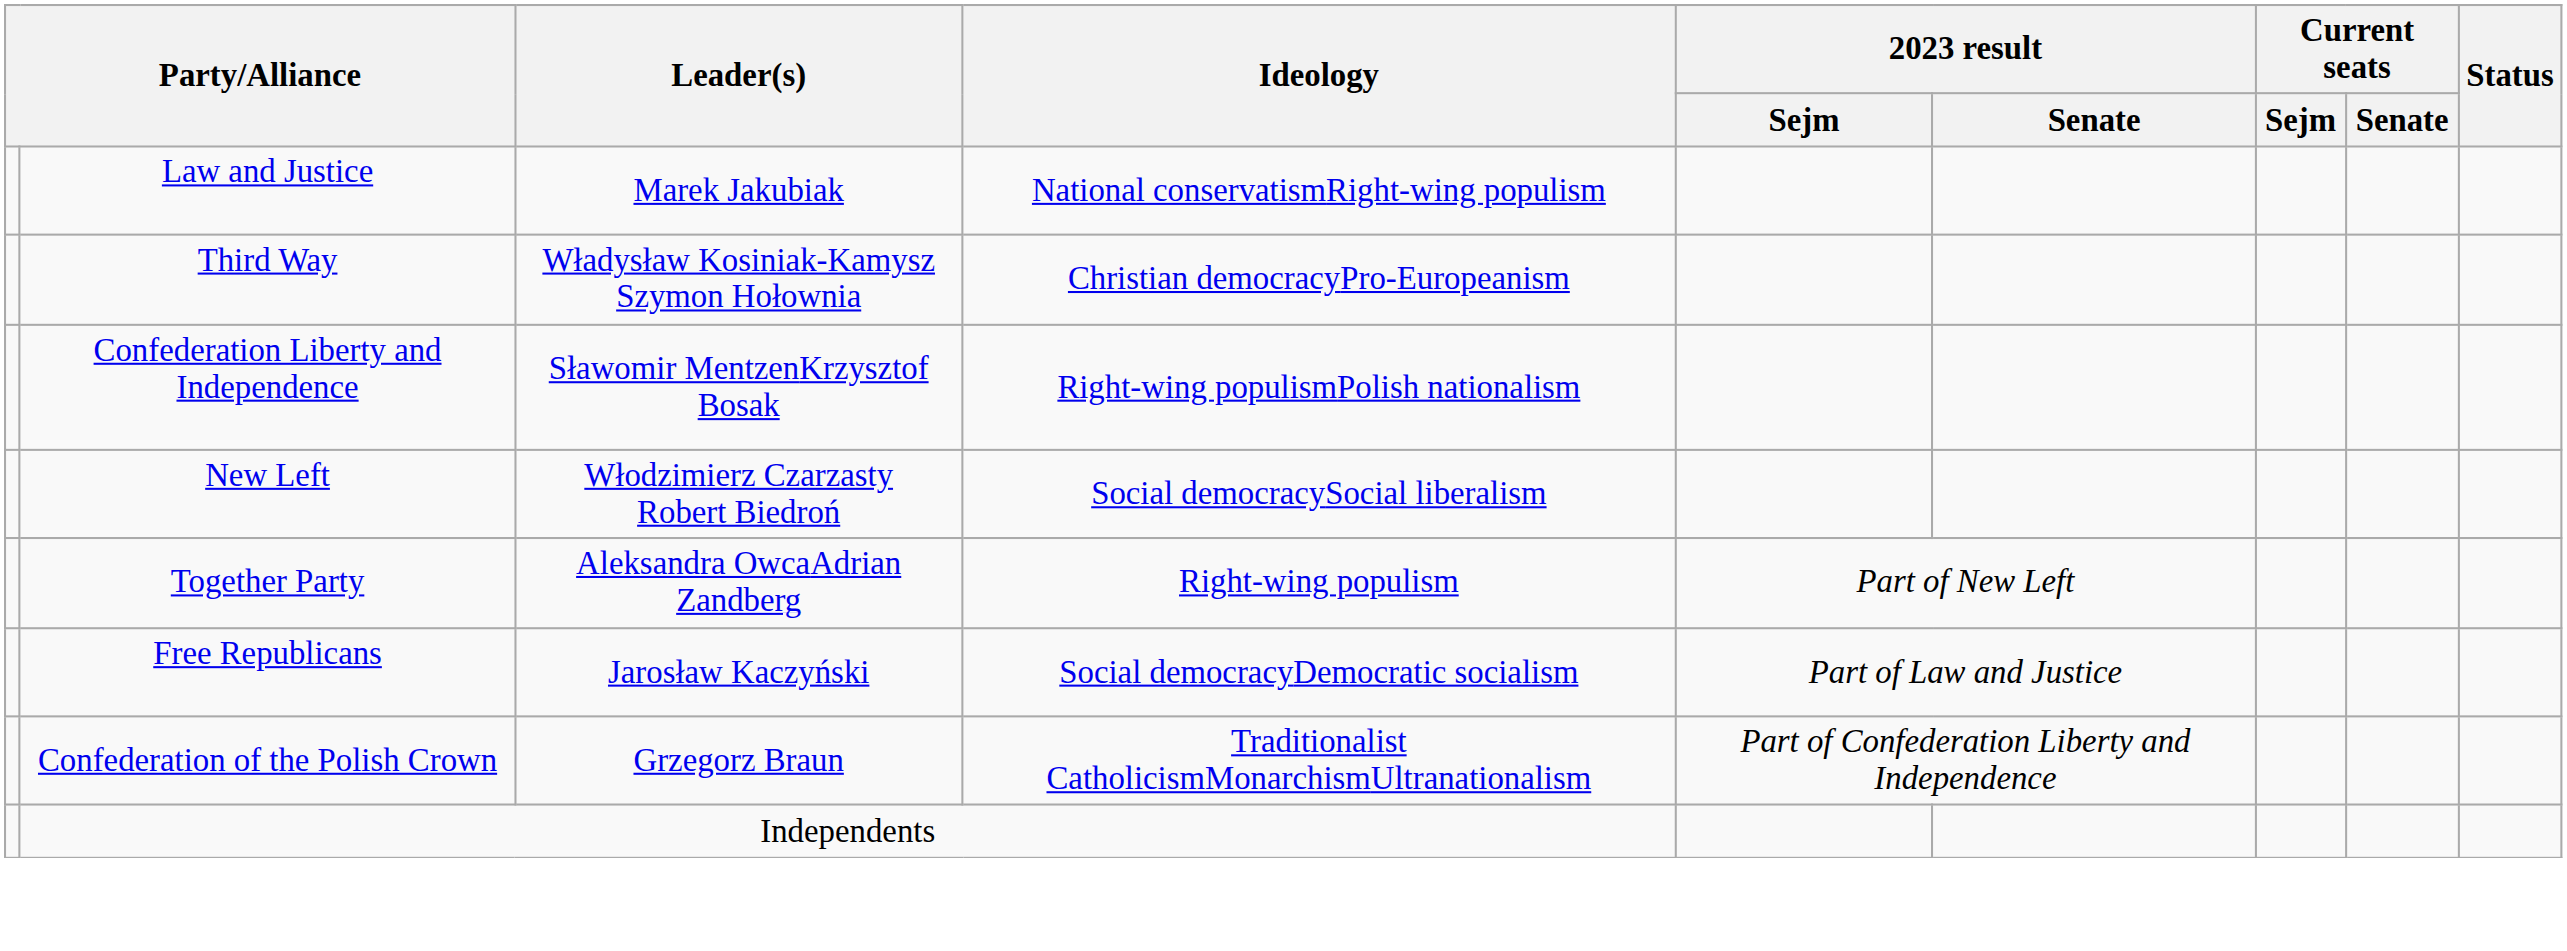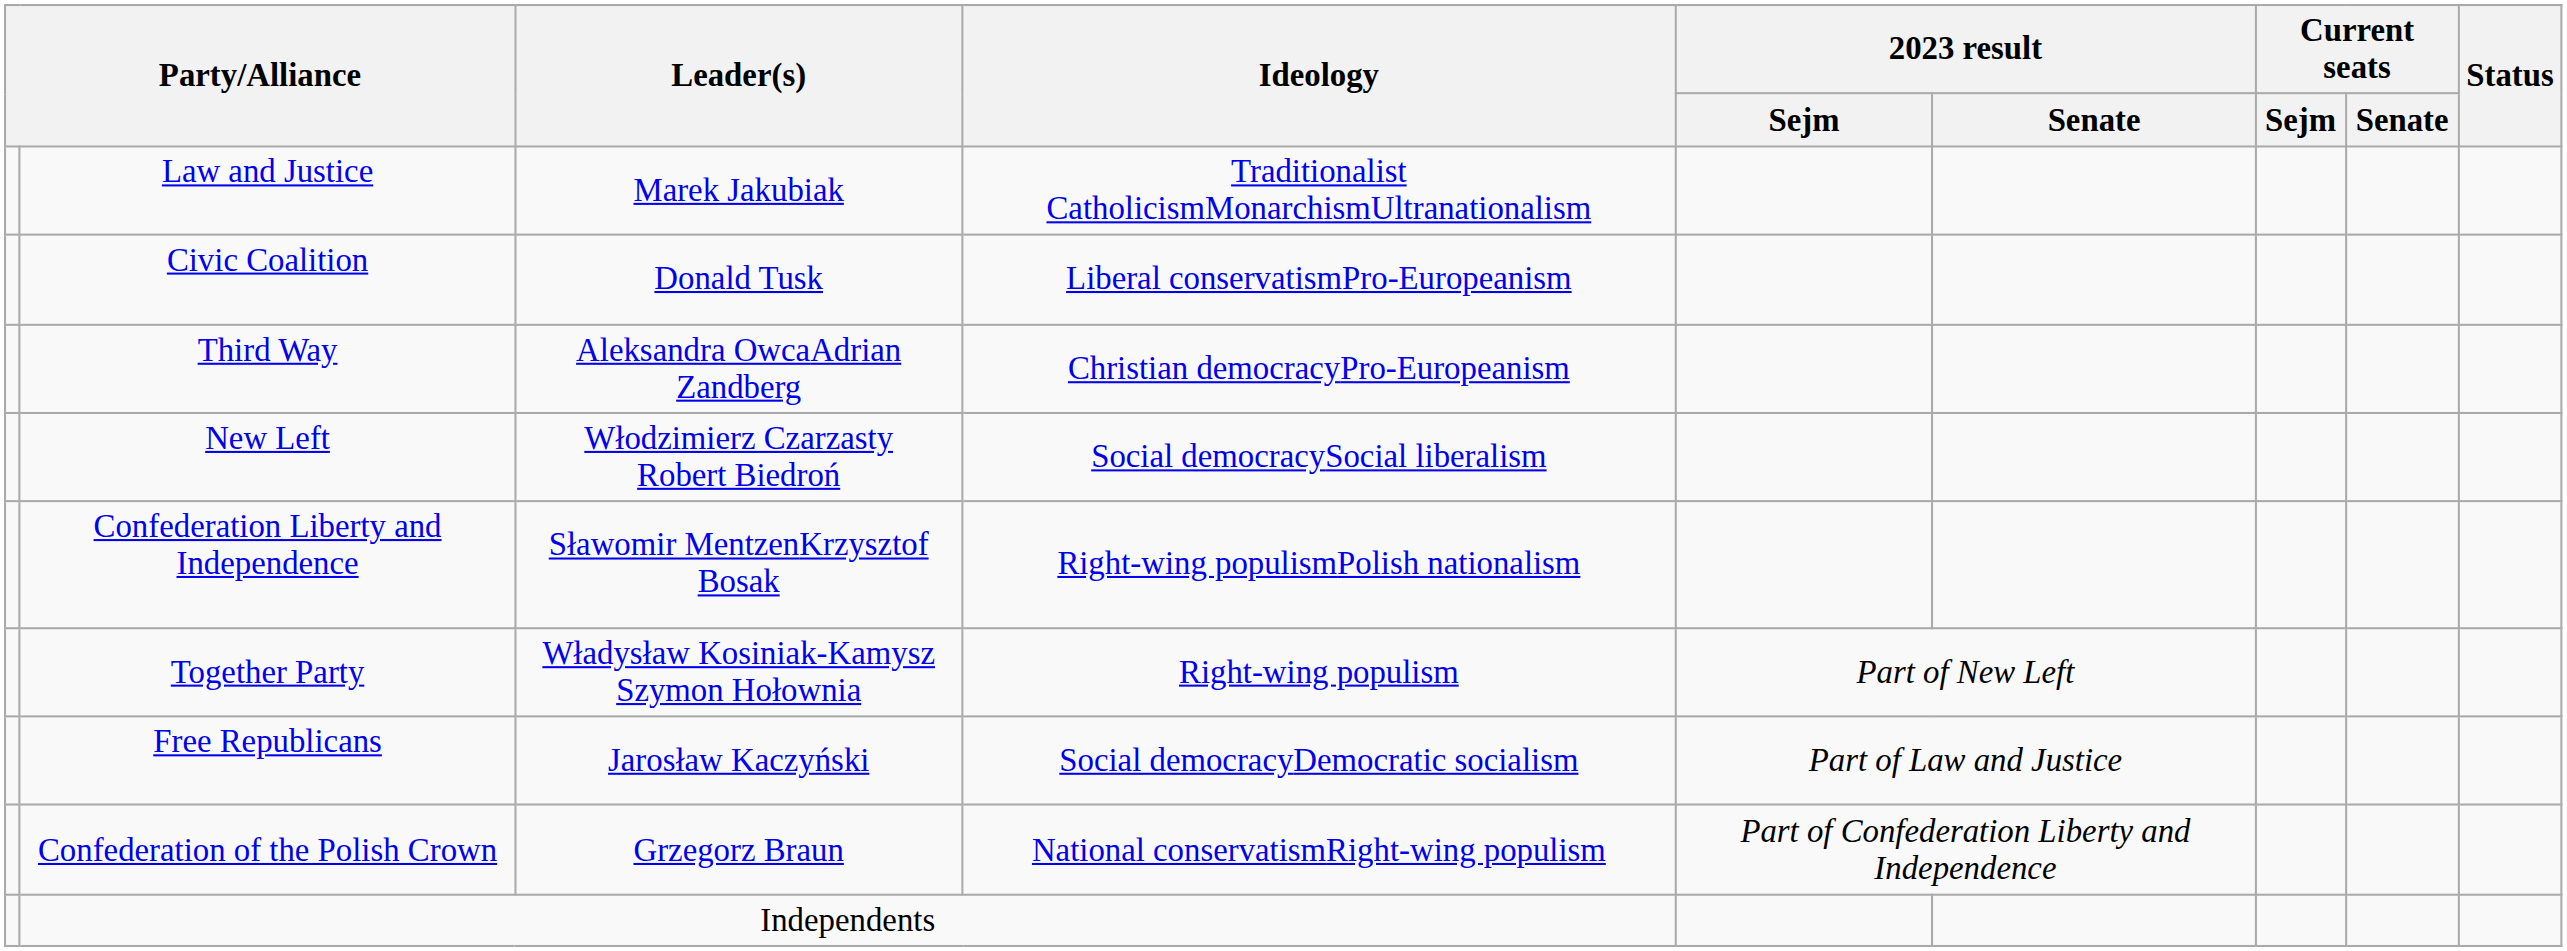(1319, 189) National conservatismRight-wing populism -> (1319, 189) Traditionalist CatholicismMonarchismUltranationalism
+ row: (268, 260)
(739, 278) Władysław Kosiniak-Kamysz Szymon Hołownia -> (739, 367) Aleksandra OwcaAdrian Zandberg
rows swapped: (268, 475) <-> (268, 367)
(739, 582) Aleksandra OwcaAdrian Zandberg -> (739, 671) Władysław Kosiniak-Kamysz Szymon Hołownia
(1319, 760) Traditionalist CatholicismMonarchismUltranationalism -> (1319, 849) National conservatismRight-wing populism
